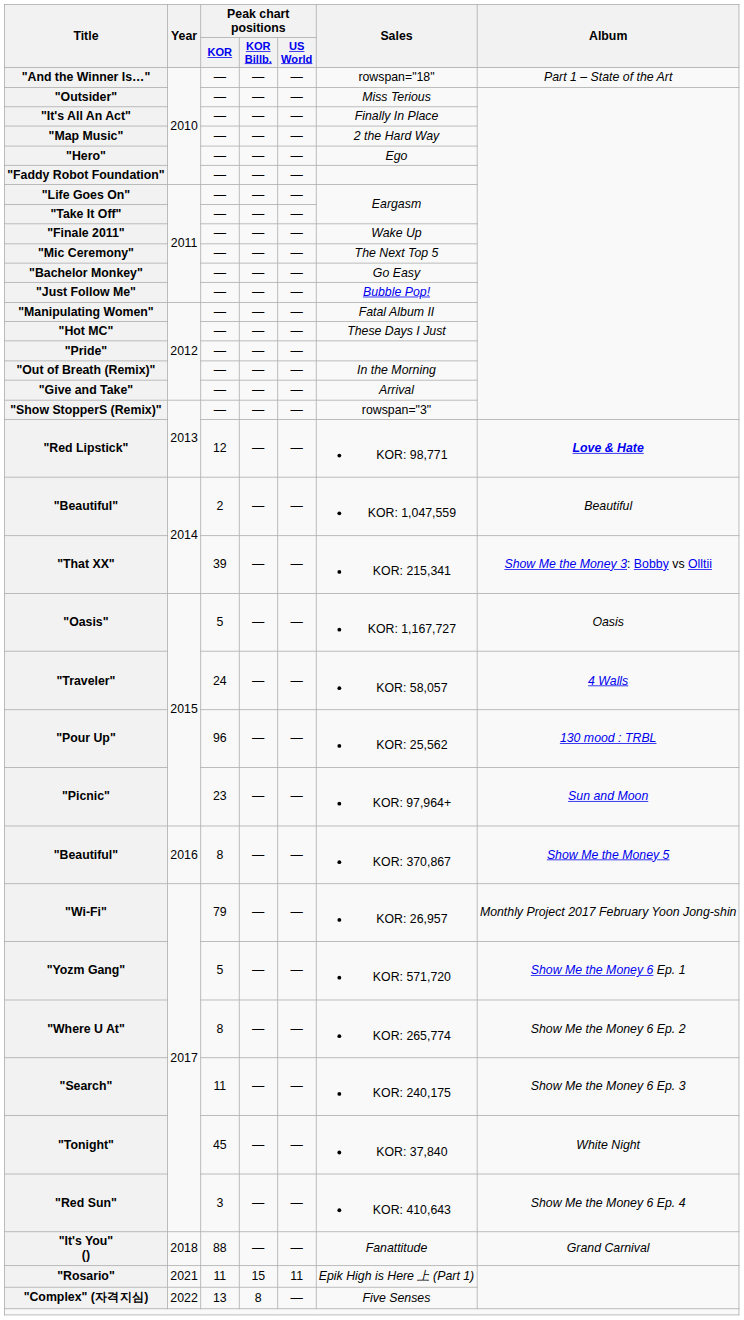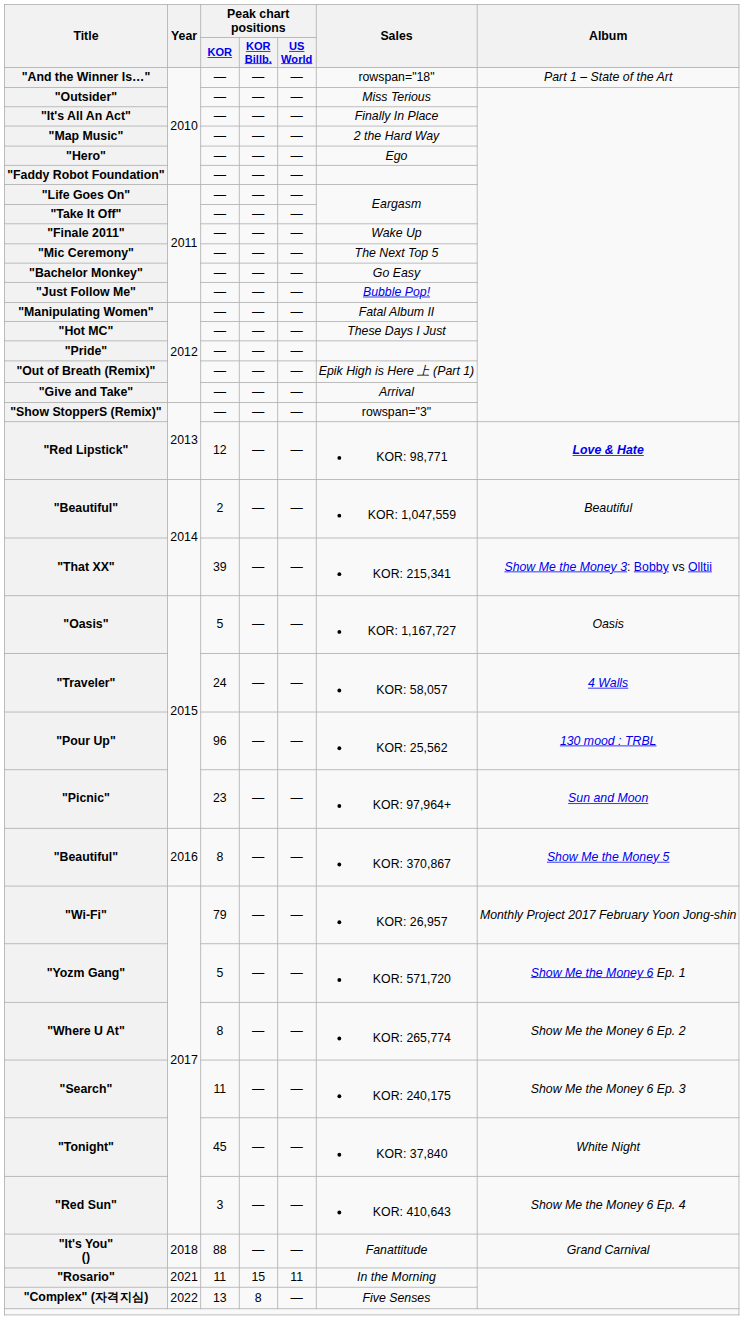(396, 370) In the Morning -> (396, 371) Epik High is Here 上 (Part 1)
(396, 1275) Epik High is Here 上 (Part 1) -> (396, 1277) In the Morning
